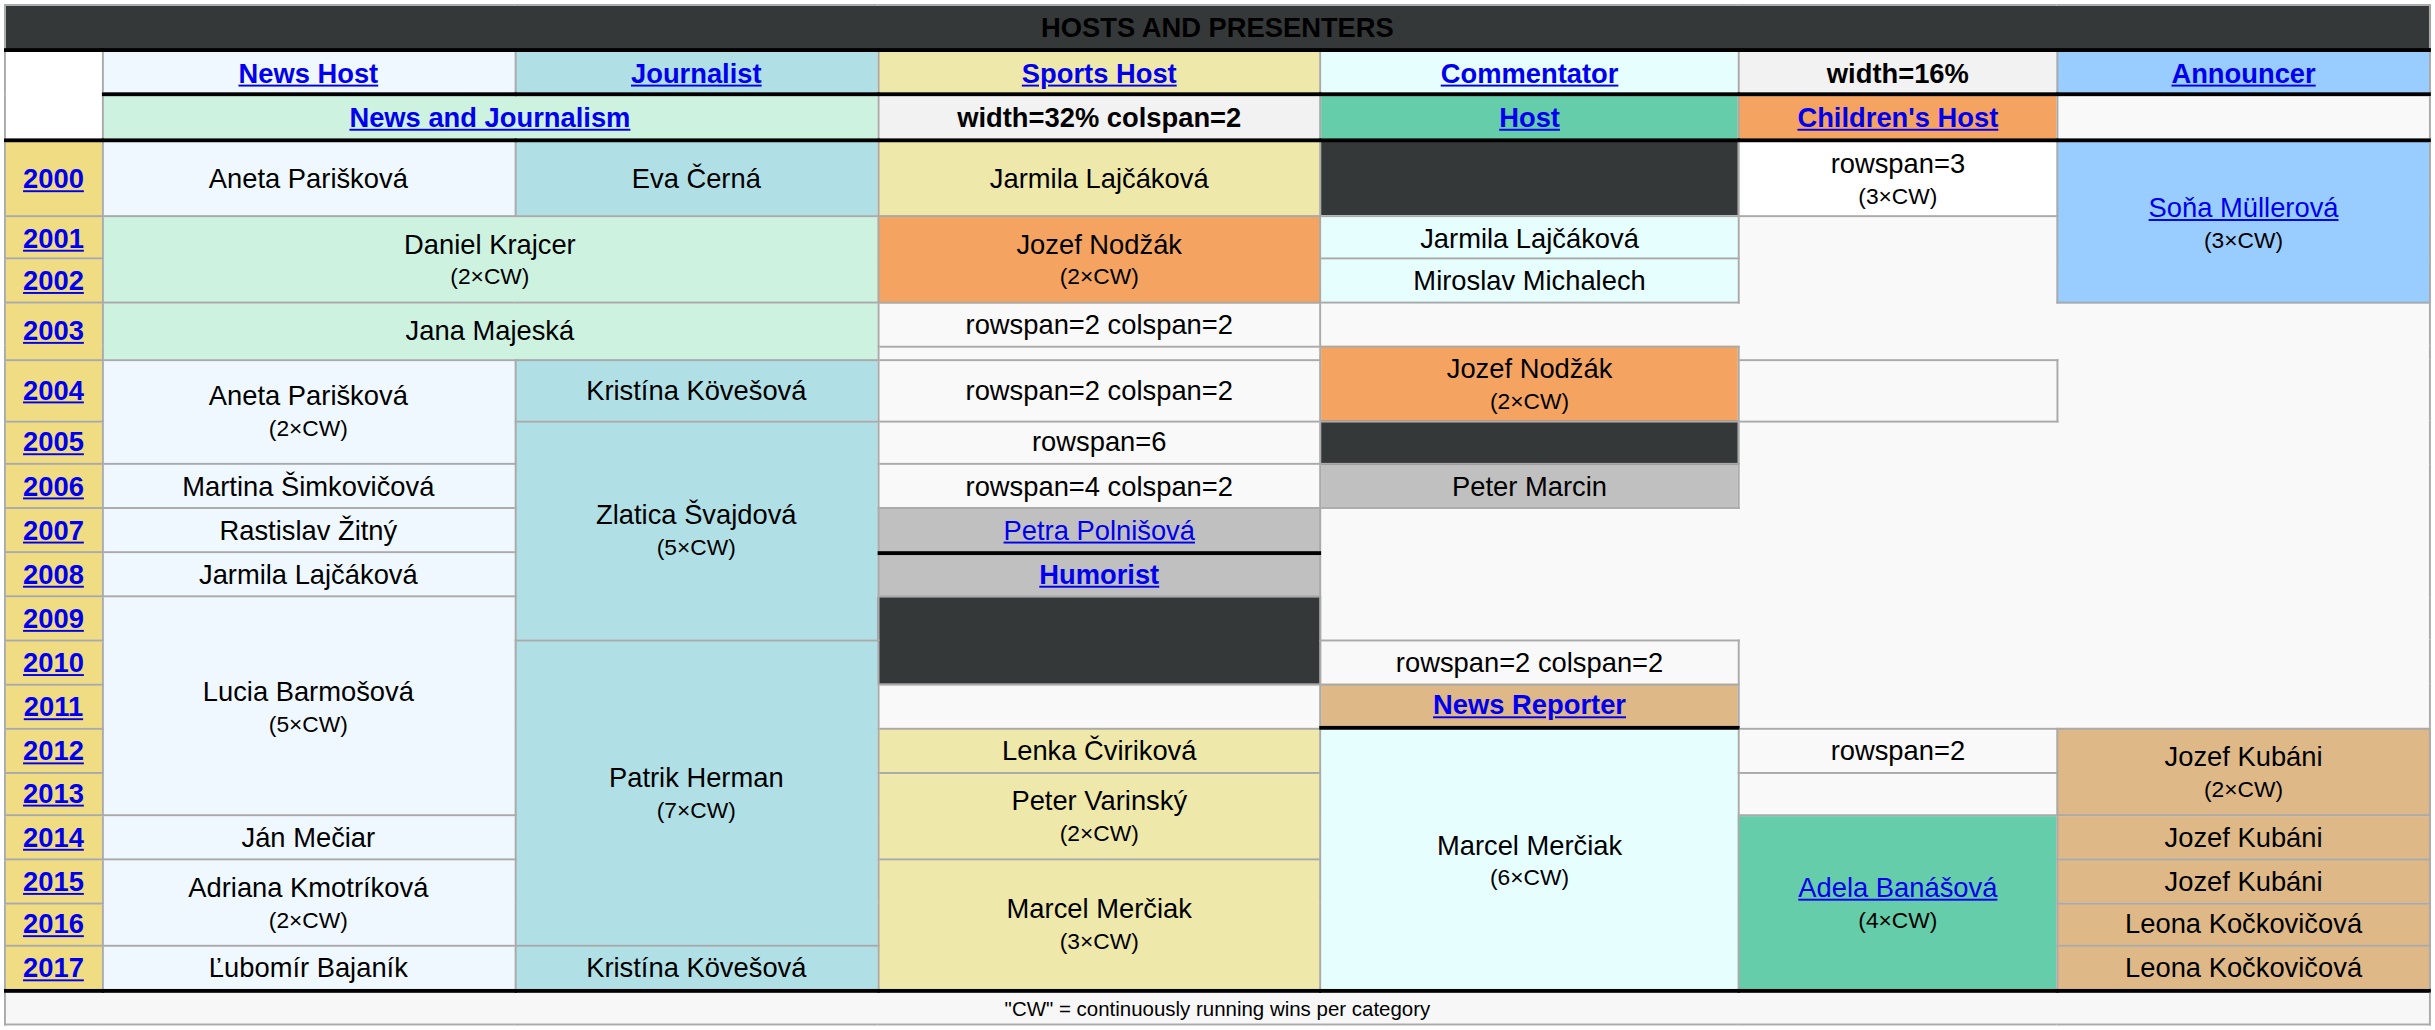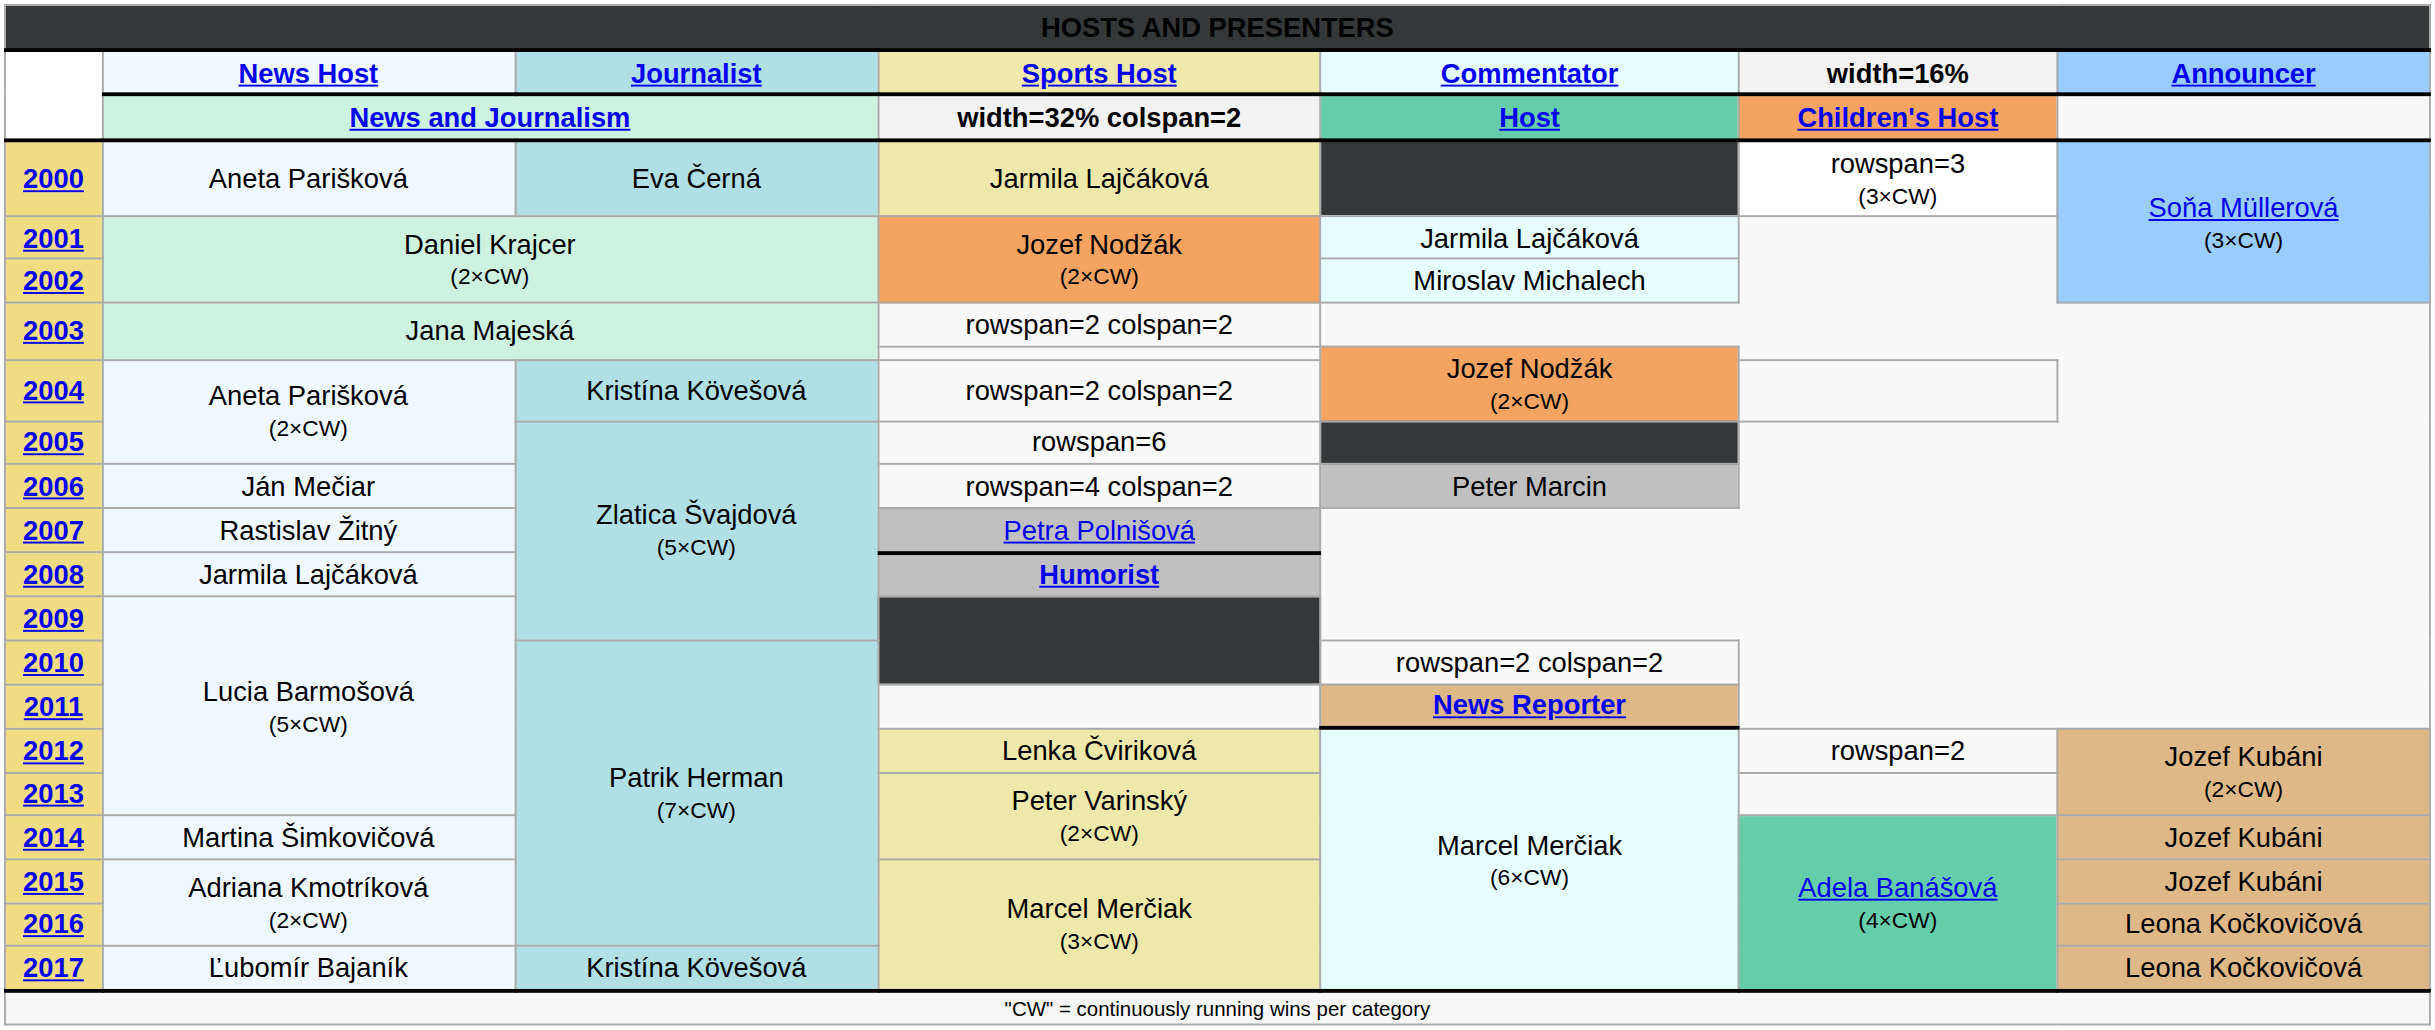(308, 486) Martina Šimkovičová -> (308, 486) Ján Mečiar
(308, 838) Ján Mečiar -> (308, 838) Martina Šimkovičová
